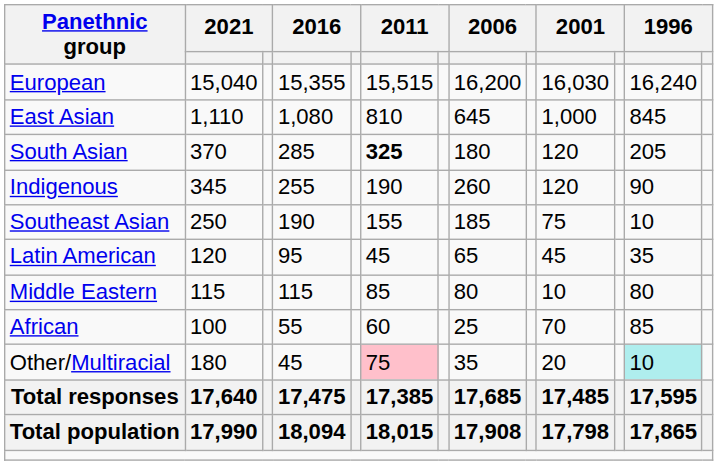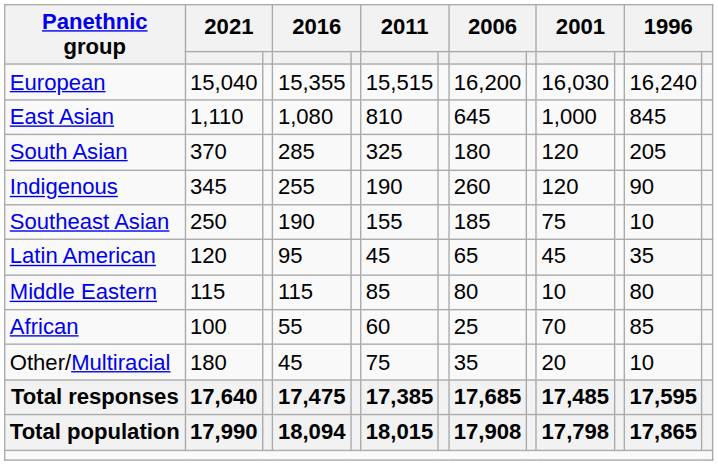(384, 151) bold -> (384, 151) normal
(378, 362) pink background -> (378, 362) no background
(642, 362) paleturquoise background -> (642, 362) no background
